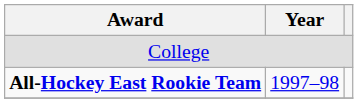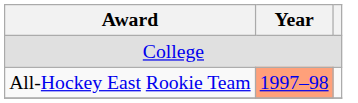(135, 82) bold -> (130, 82) normal
(305, 82) no background -> (294, 82) lightsalmon background
